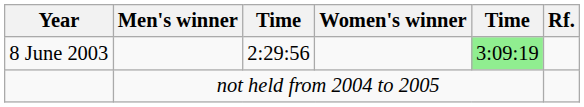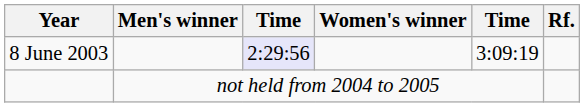(279, 53) no background -> (279, 53) lavender background
(507, 53) lightgreen background -> (507, 53) no background
